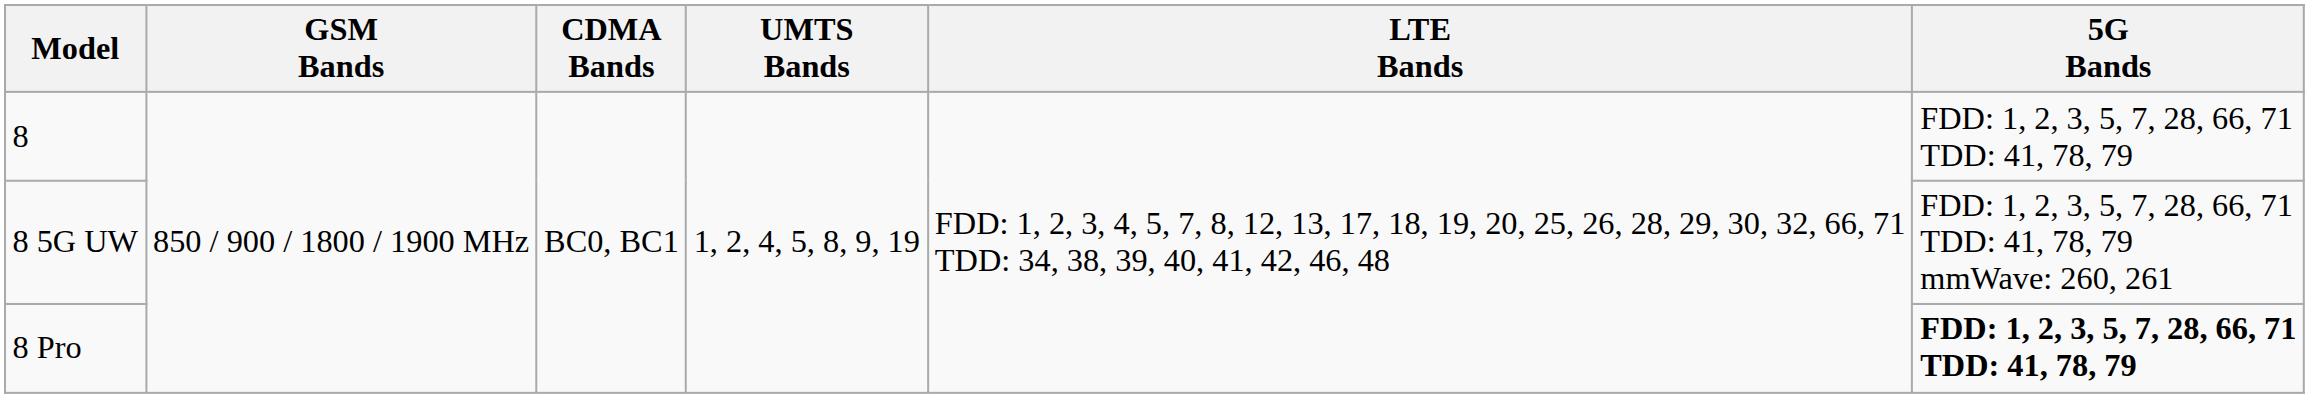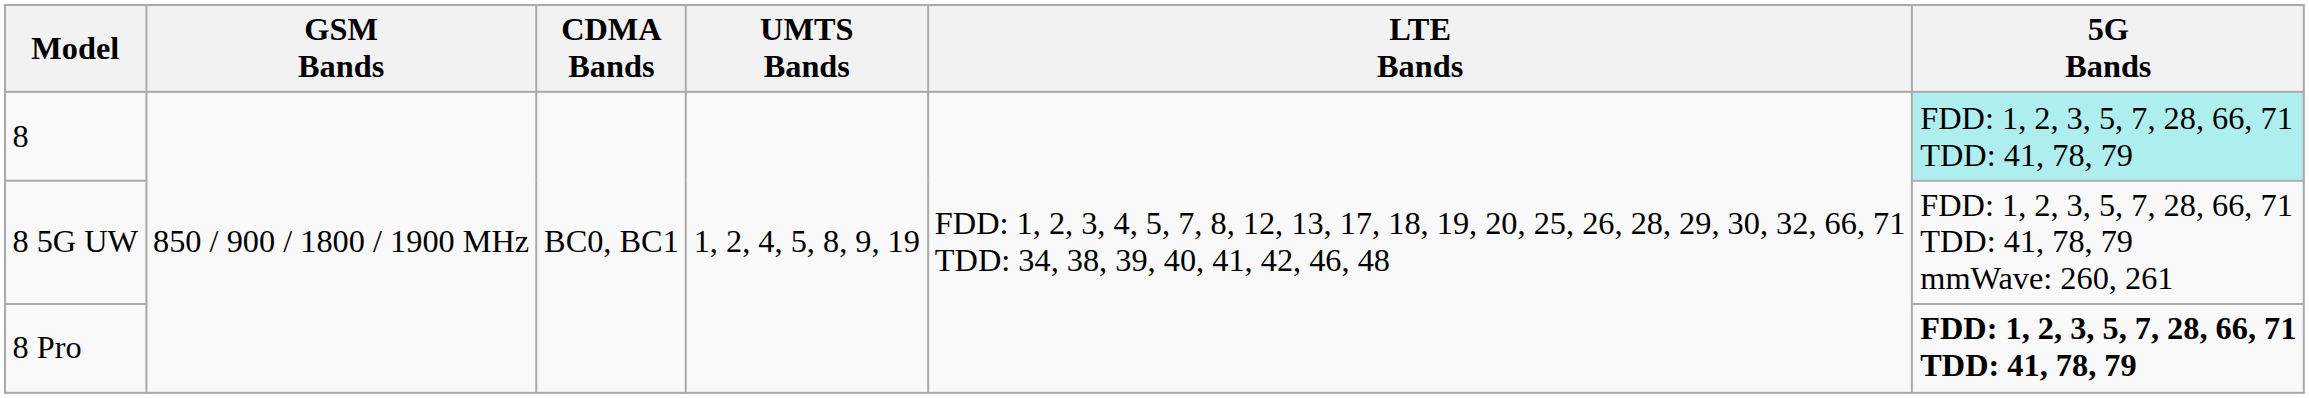(2107, 135) no background -> (2107, 135) paleturquoise background
